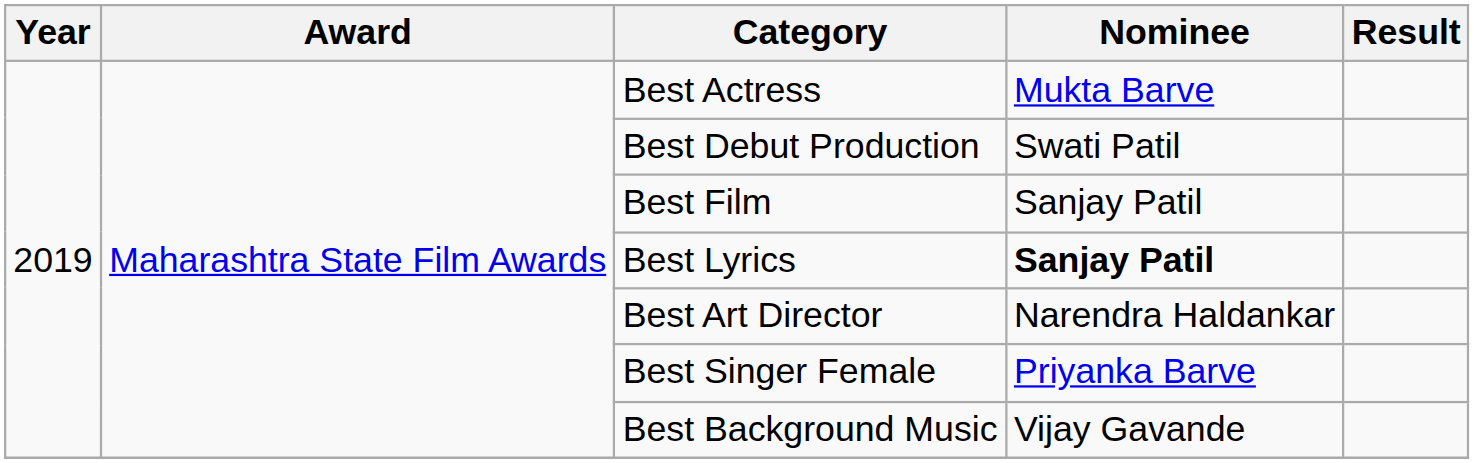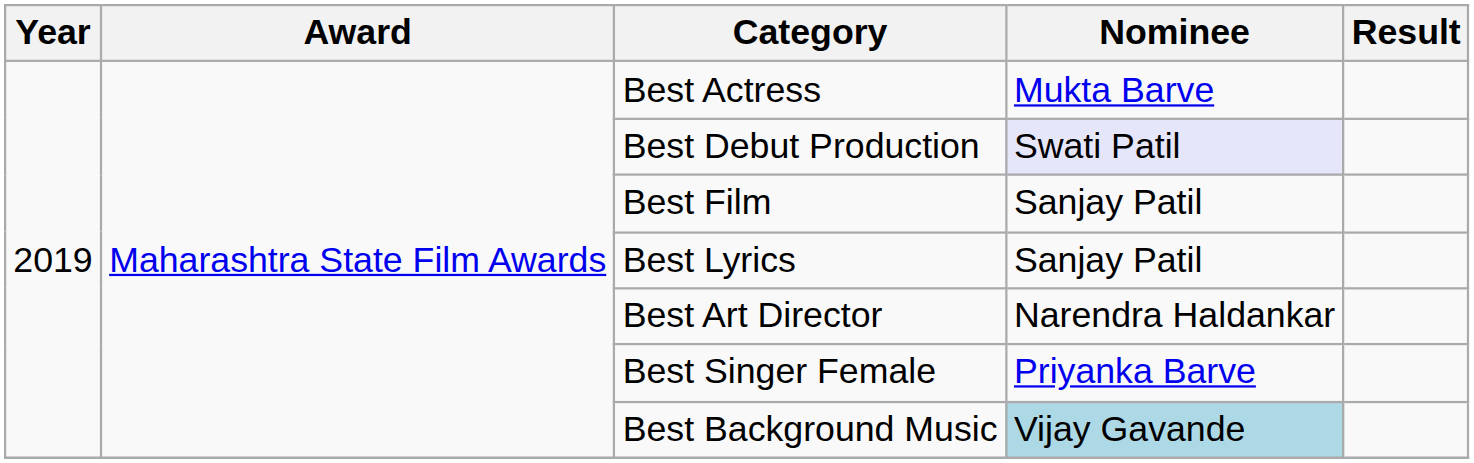(1097, 145) no background -> (1097, 145) lavender background
(1114, 259) bold -> (1108, 259) normal
(1130, 428) no background -> (1130, 428) lightblue background
